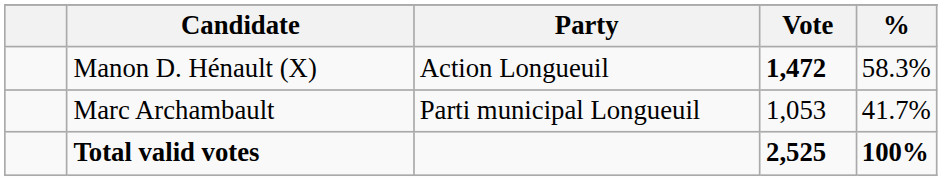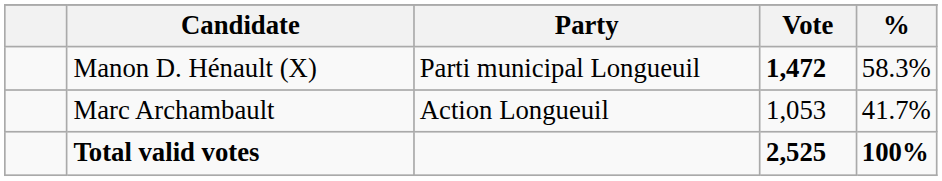(514, 68) Action Longueuil -> (560, 68) Parti municipal Longueuil
(560, 110) Parti municipal Longueuil -> (514, 110) Action Longueuil
